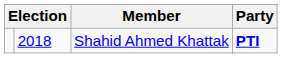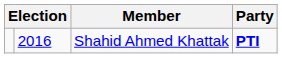(35, 40) 2018 -> (35, 40) 2016
